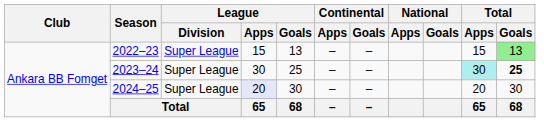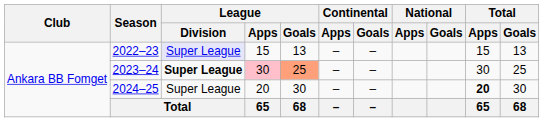(201, 51) no background -> (203, 51) lavender background
(516, 51) lightgreen background -> (520, 51) no background
(201, 70) normal -> (203, 70) bold
(259, 70) no background -> (263, 70) pink background
(295, 70) no background -> (299, 70) lightsalmon background
(479, 70) paleturquoise background -> (483, 70) no background
(516, 70) bold -> (520, 70) normal
(259, 88) lavender background -> (263, 88) no background
(479, 88) normal -> (483, 88) bold
